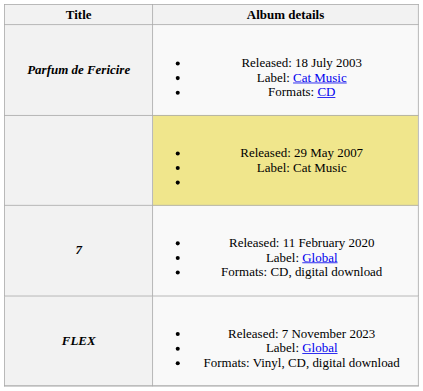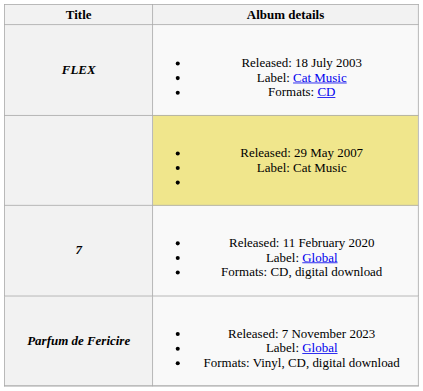(79, 70) Parfum de Fericire -> (79, 70) FLEX
(79, 340) FLEX -> (79, 340) Parfum de Fericire
